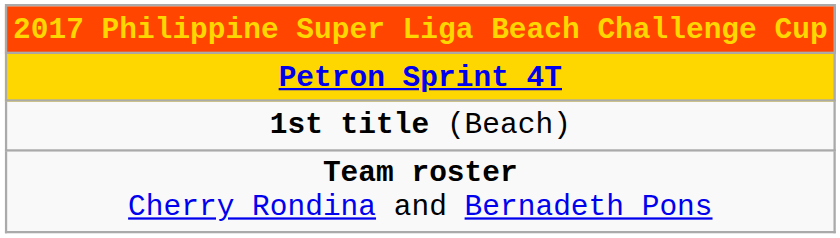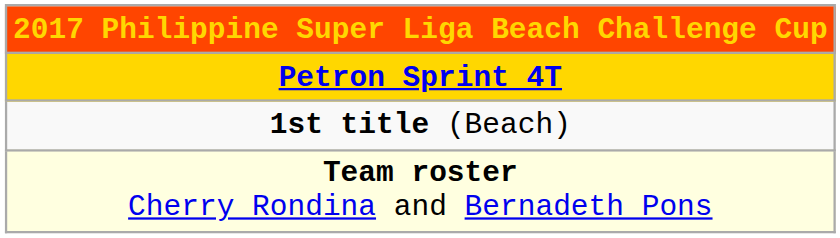(420, 190) no background -> (420, 190) lightyellow background
